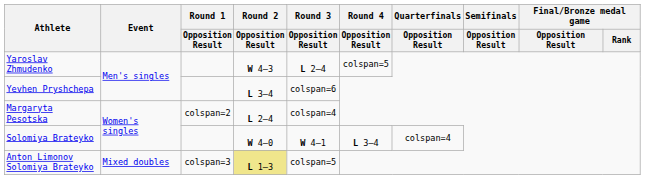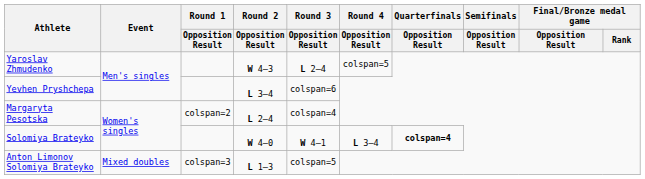(428, 138) normal -> (428, 138) bold
(260, 167) khaki background -> (260, 167) no background
